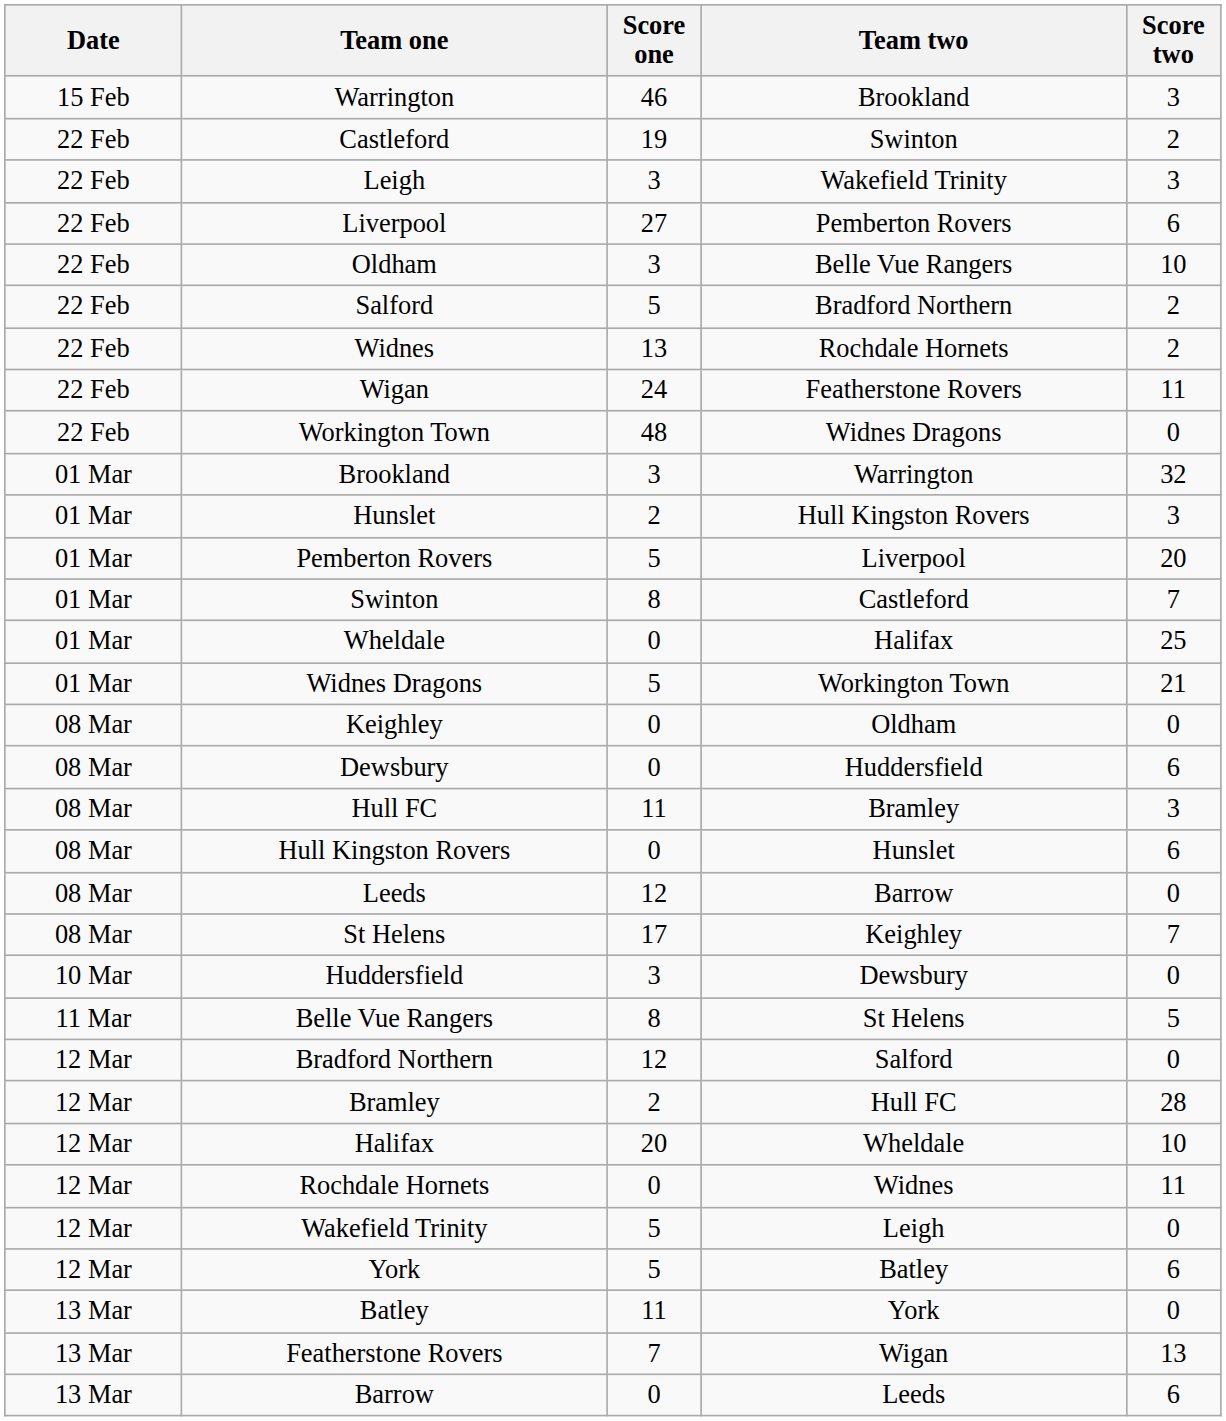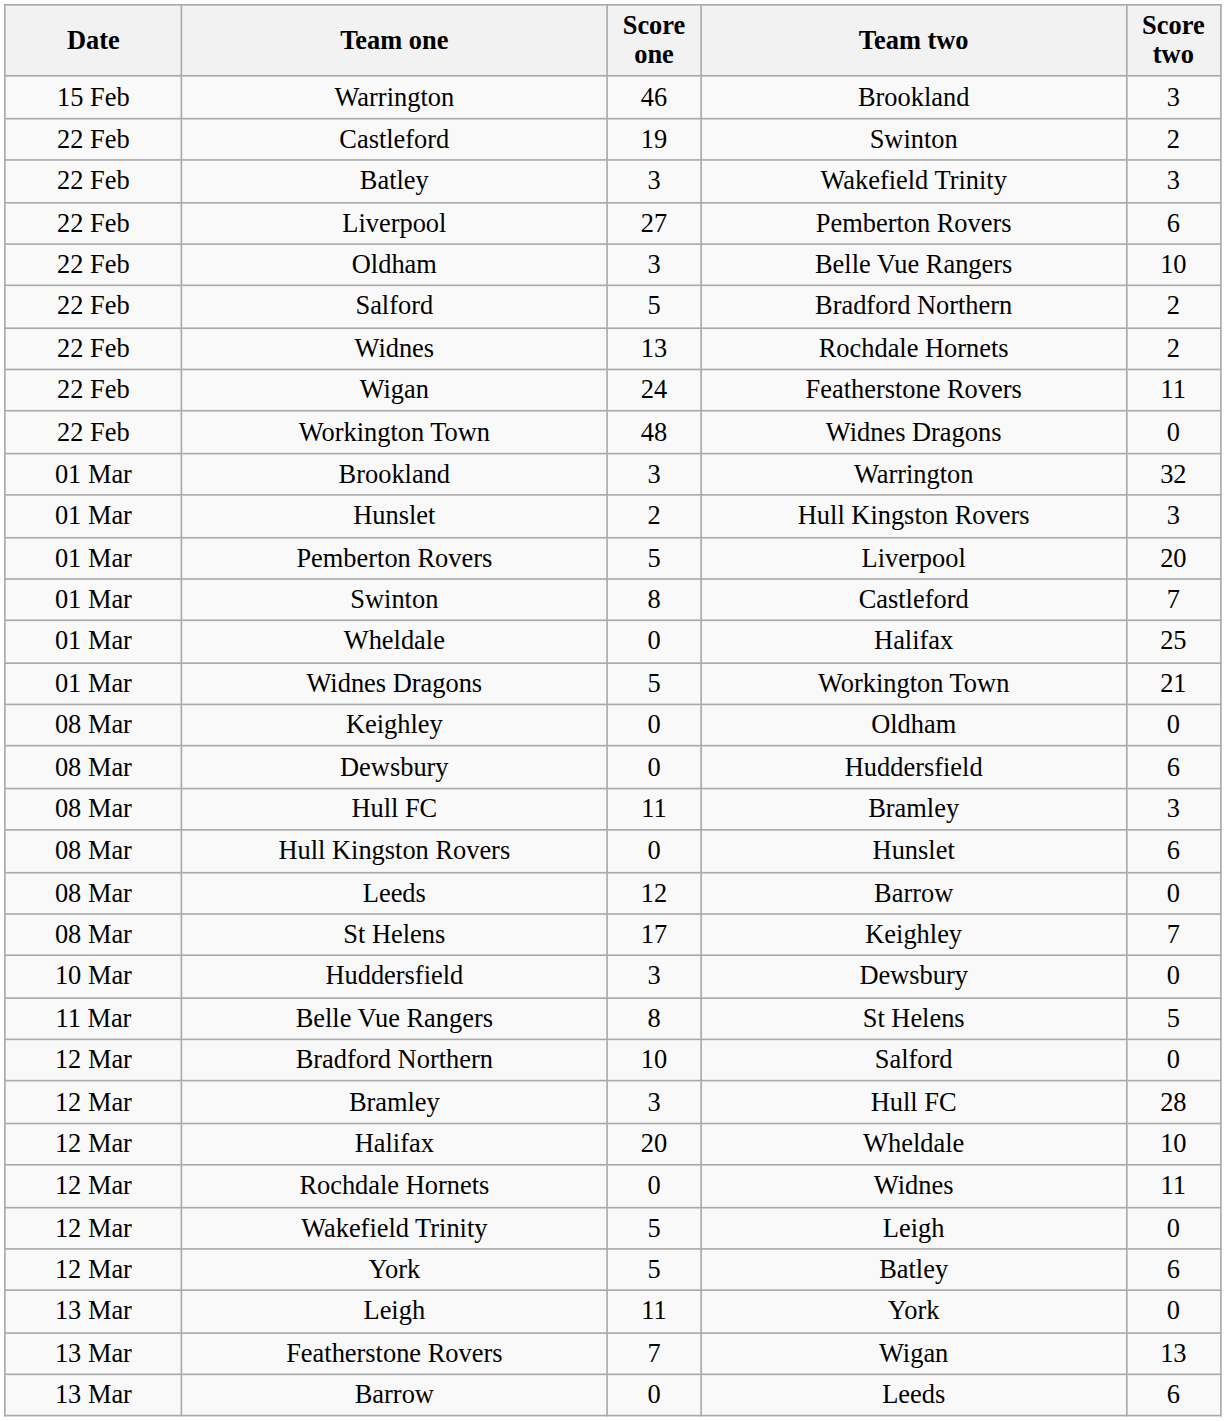(394, 180) Leigh -> (394, 180) Batley
(654, 1059) 12 -> (654, 1059) 10
(654, 1101) 2 -> (654, 1101) 3
(394, 1311) Batley -> (394, 1311) Leigh
